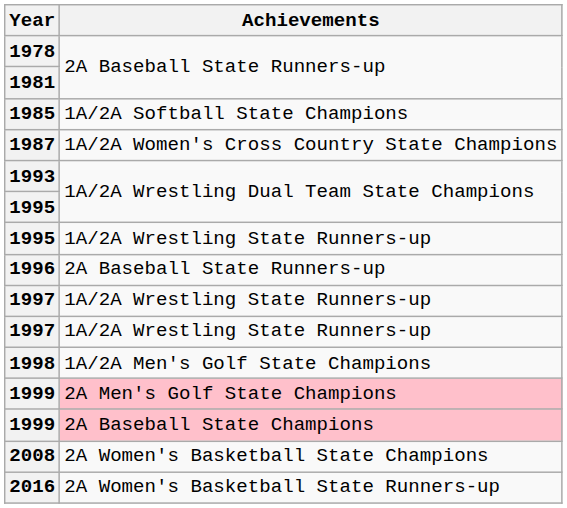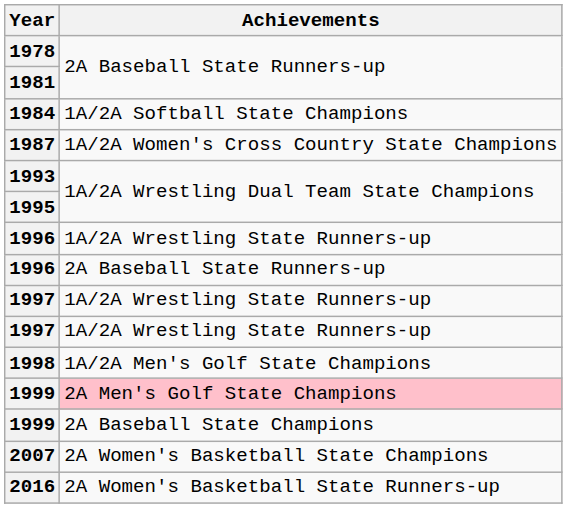(32, 114) 1985 -> (32, 114) 1984
(32, 238) 1995 -> (32, 238) 1996
(219, 425) pink background -> (219, 425) no background
(32, 456) 2008 -> (32, 456) 2007
